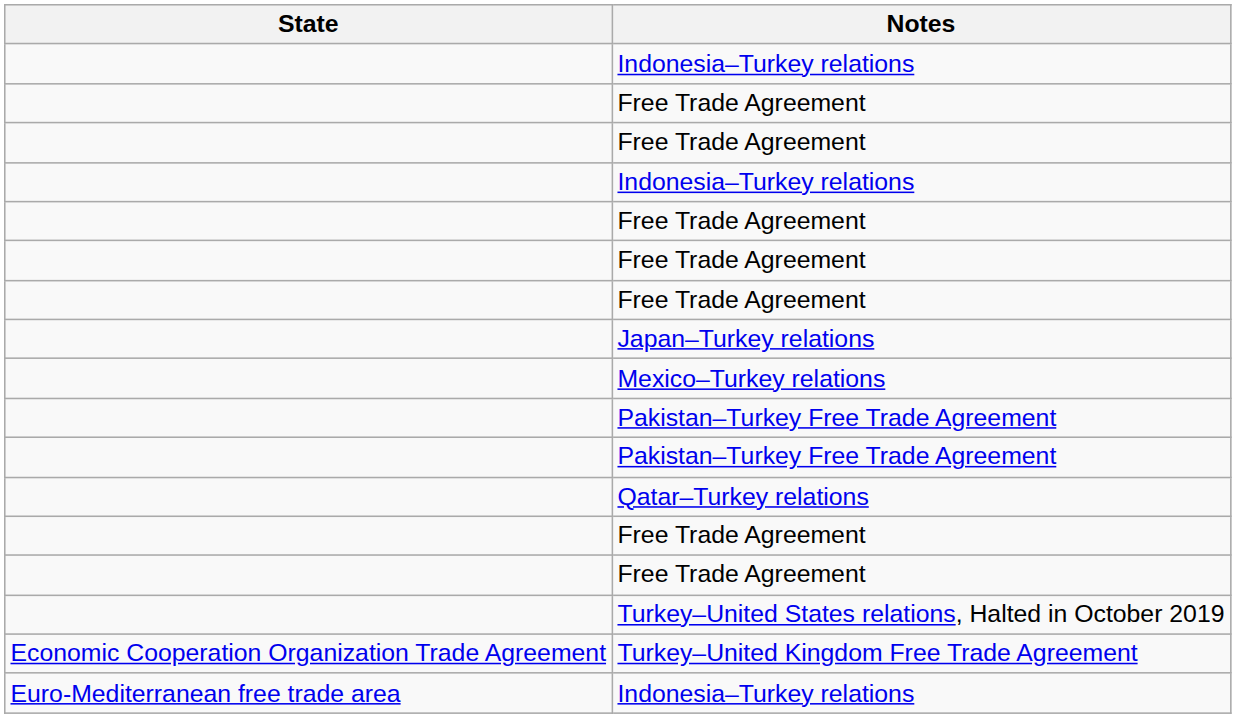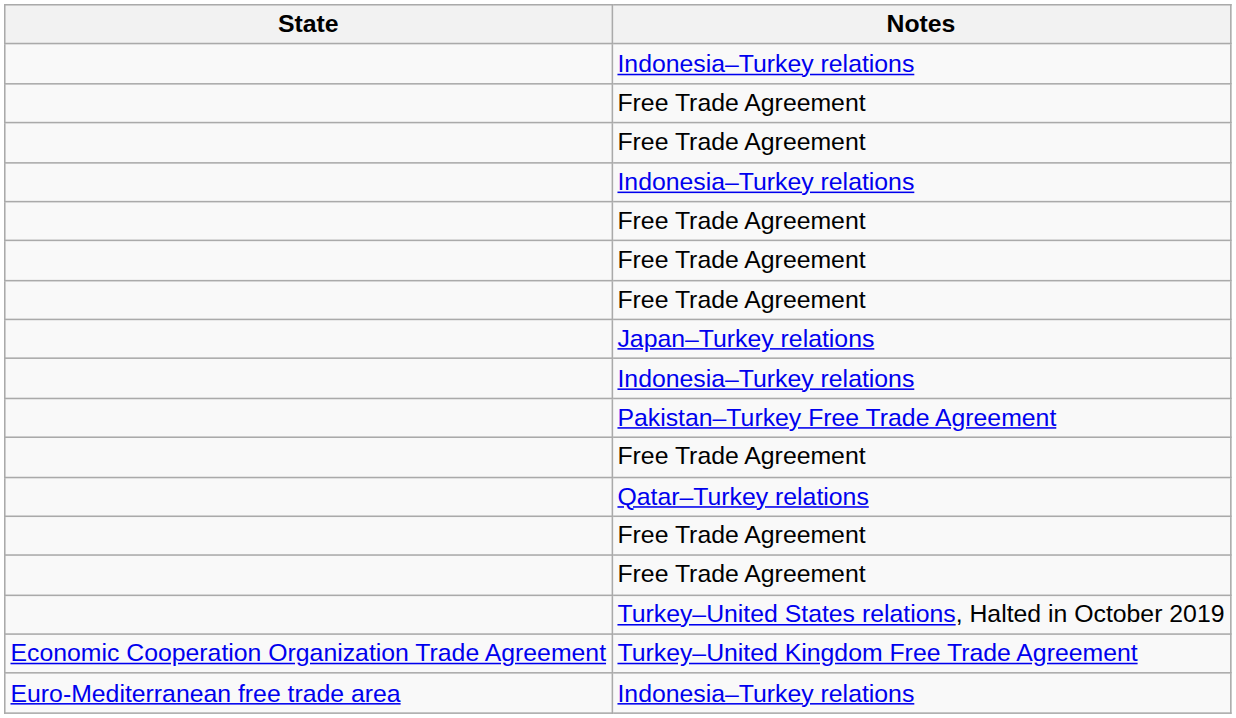(751, 378) Mexico–Turkey relations -> (766, 378) Indonesia–Turkey relations
(837, 456) Pakistan–Turkey Free Trade Agreement -> (742, 456) Free Trade Agreement
